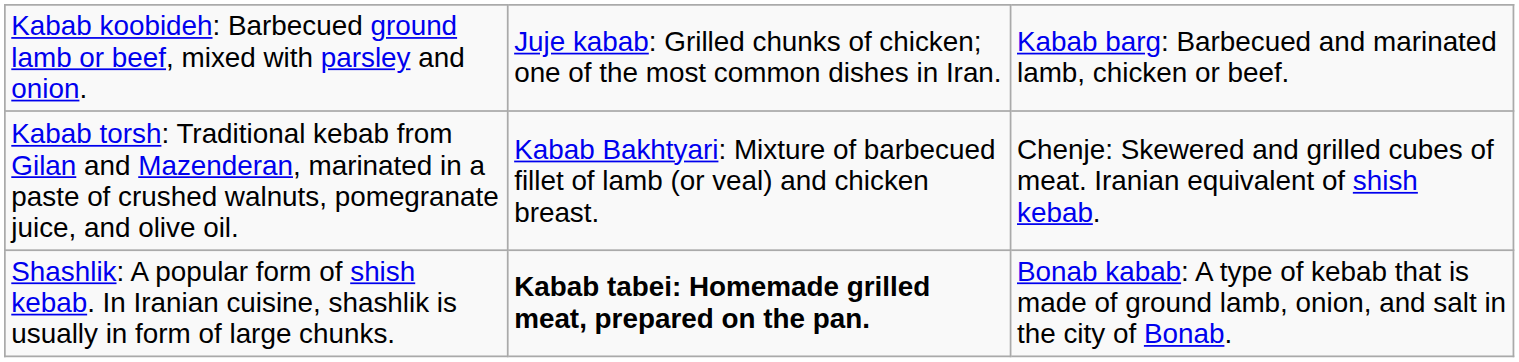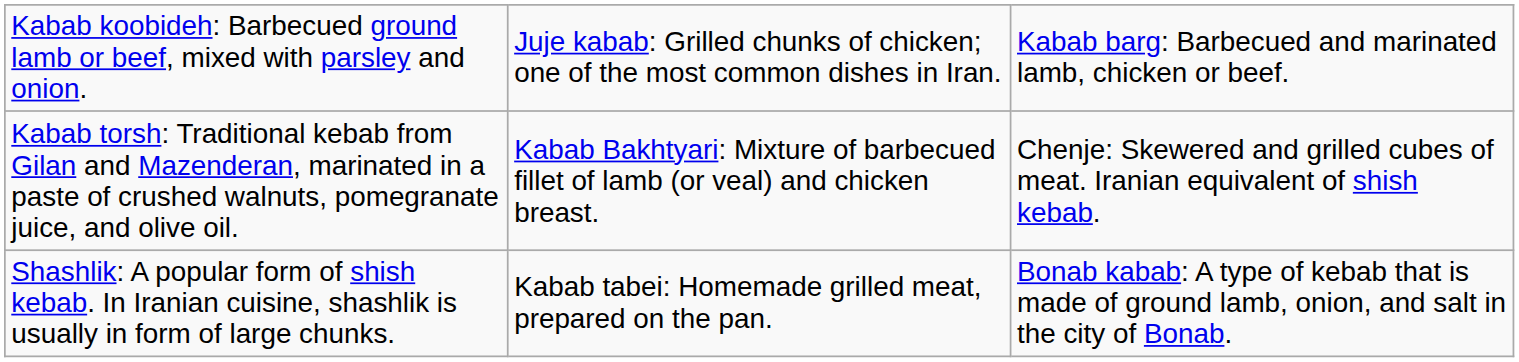(722, 302) bold -> (748, 302) normal
